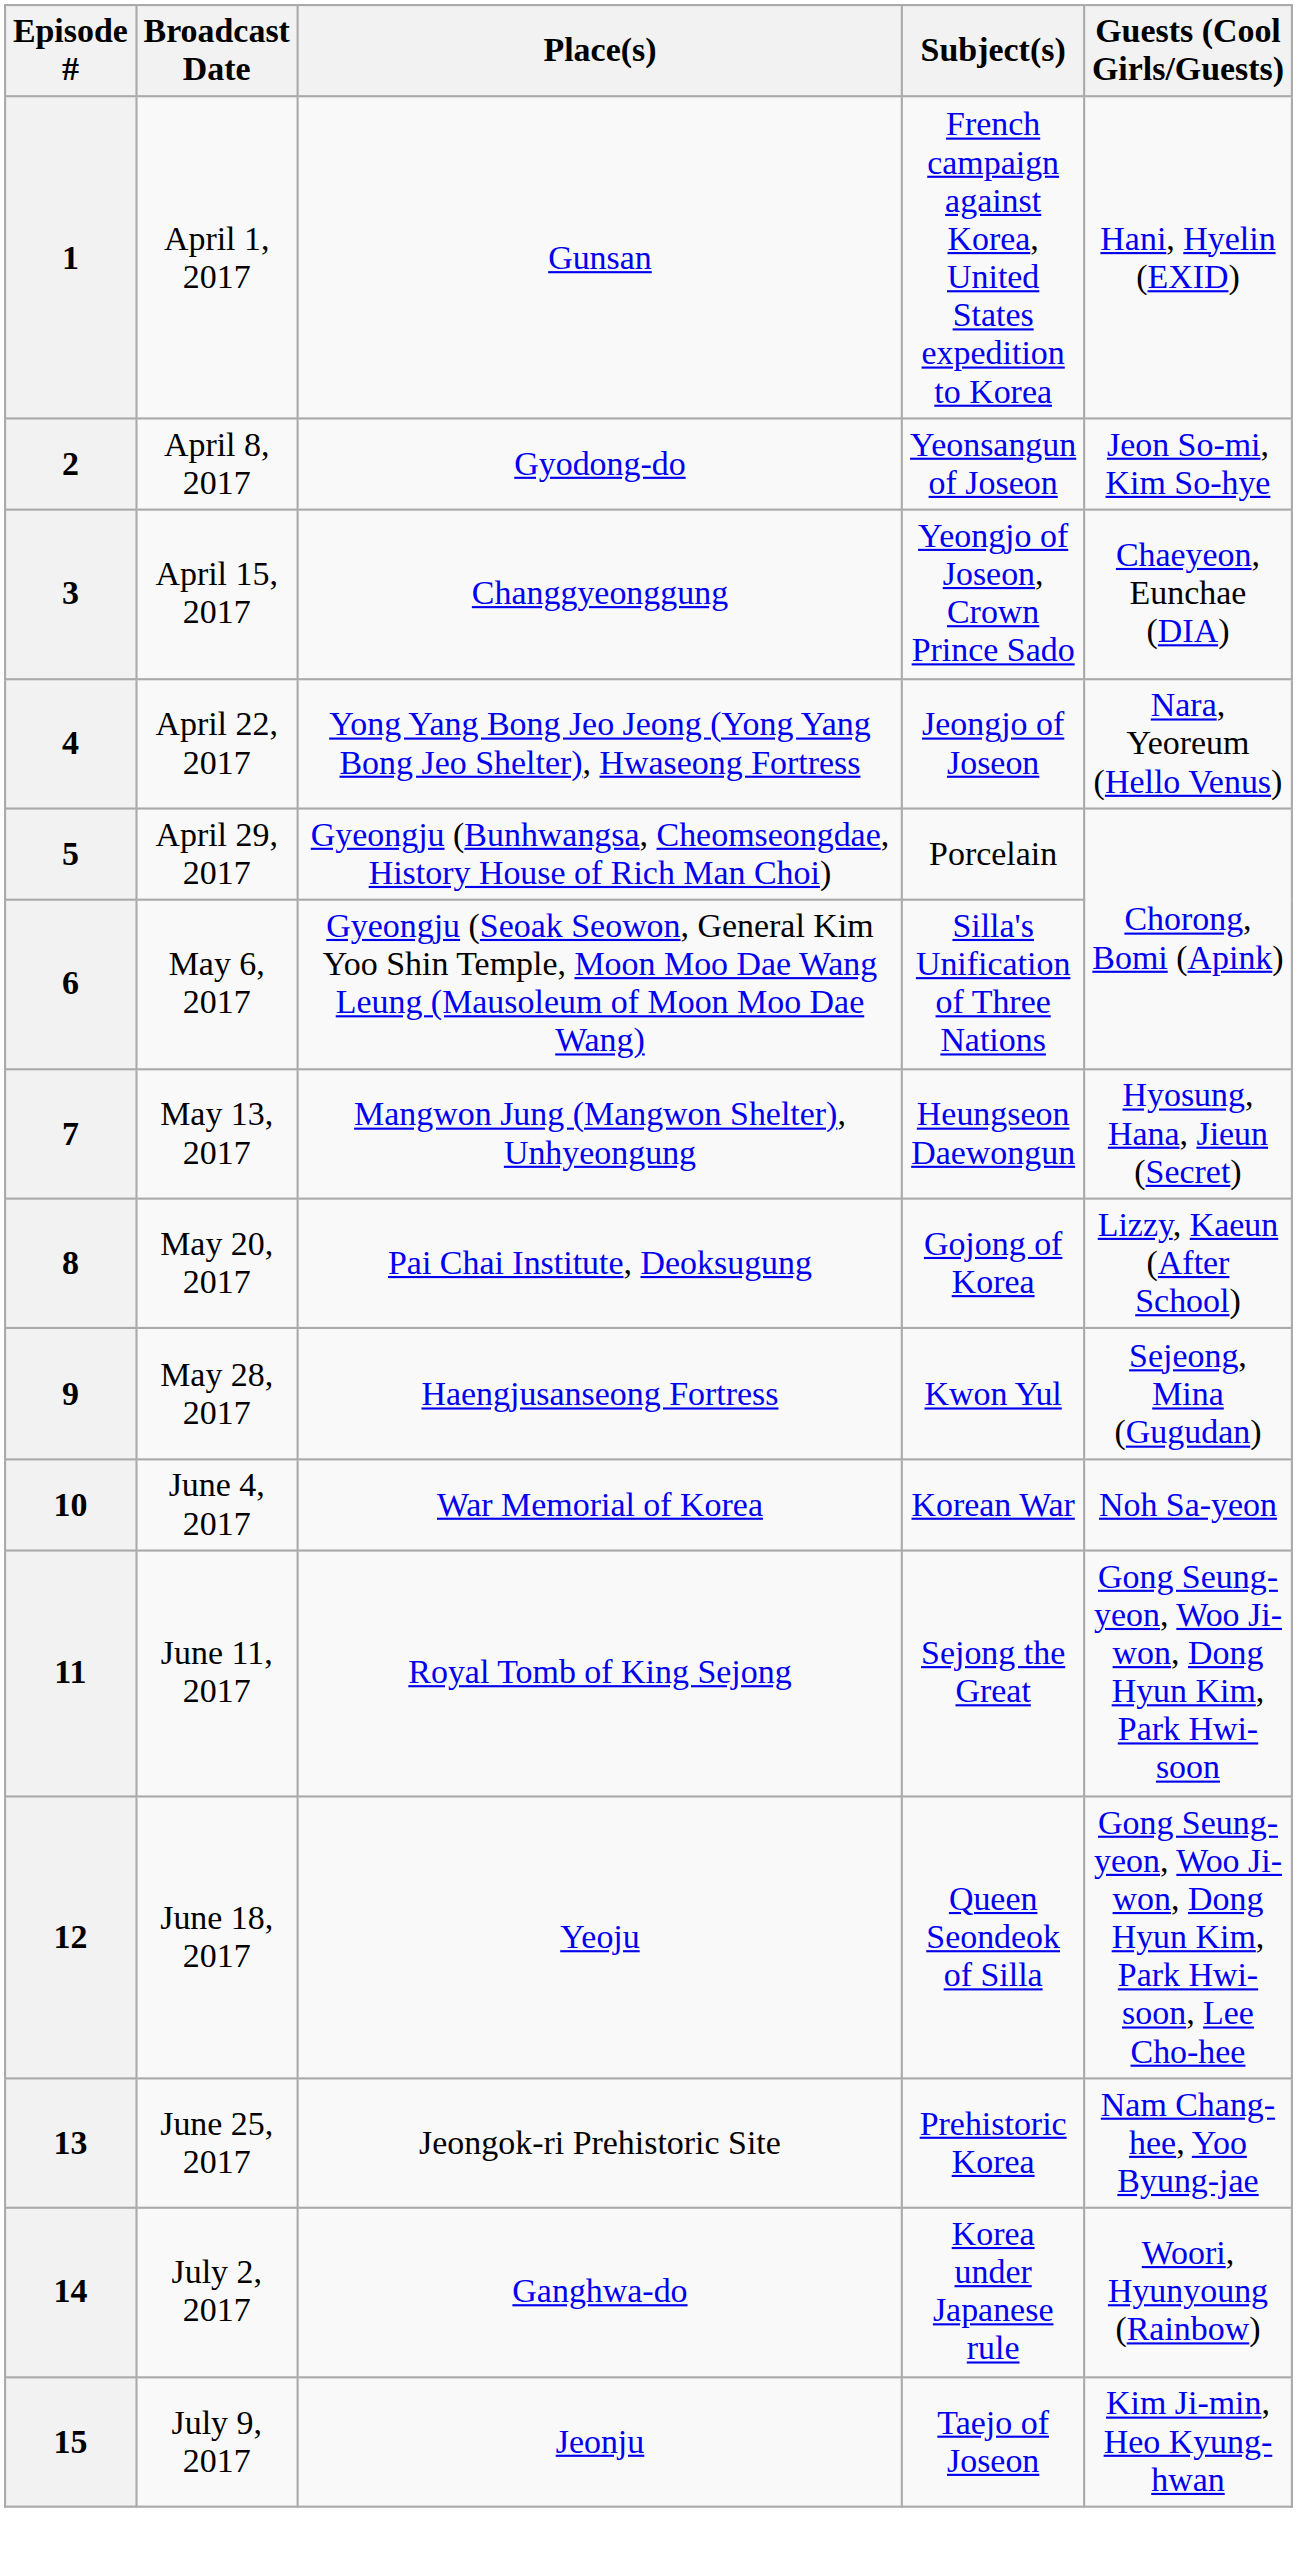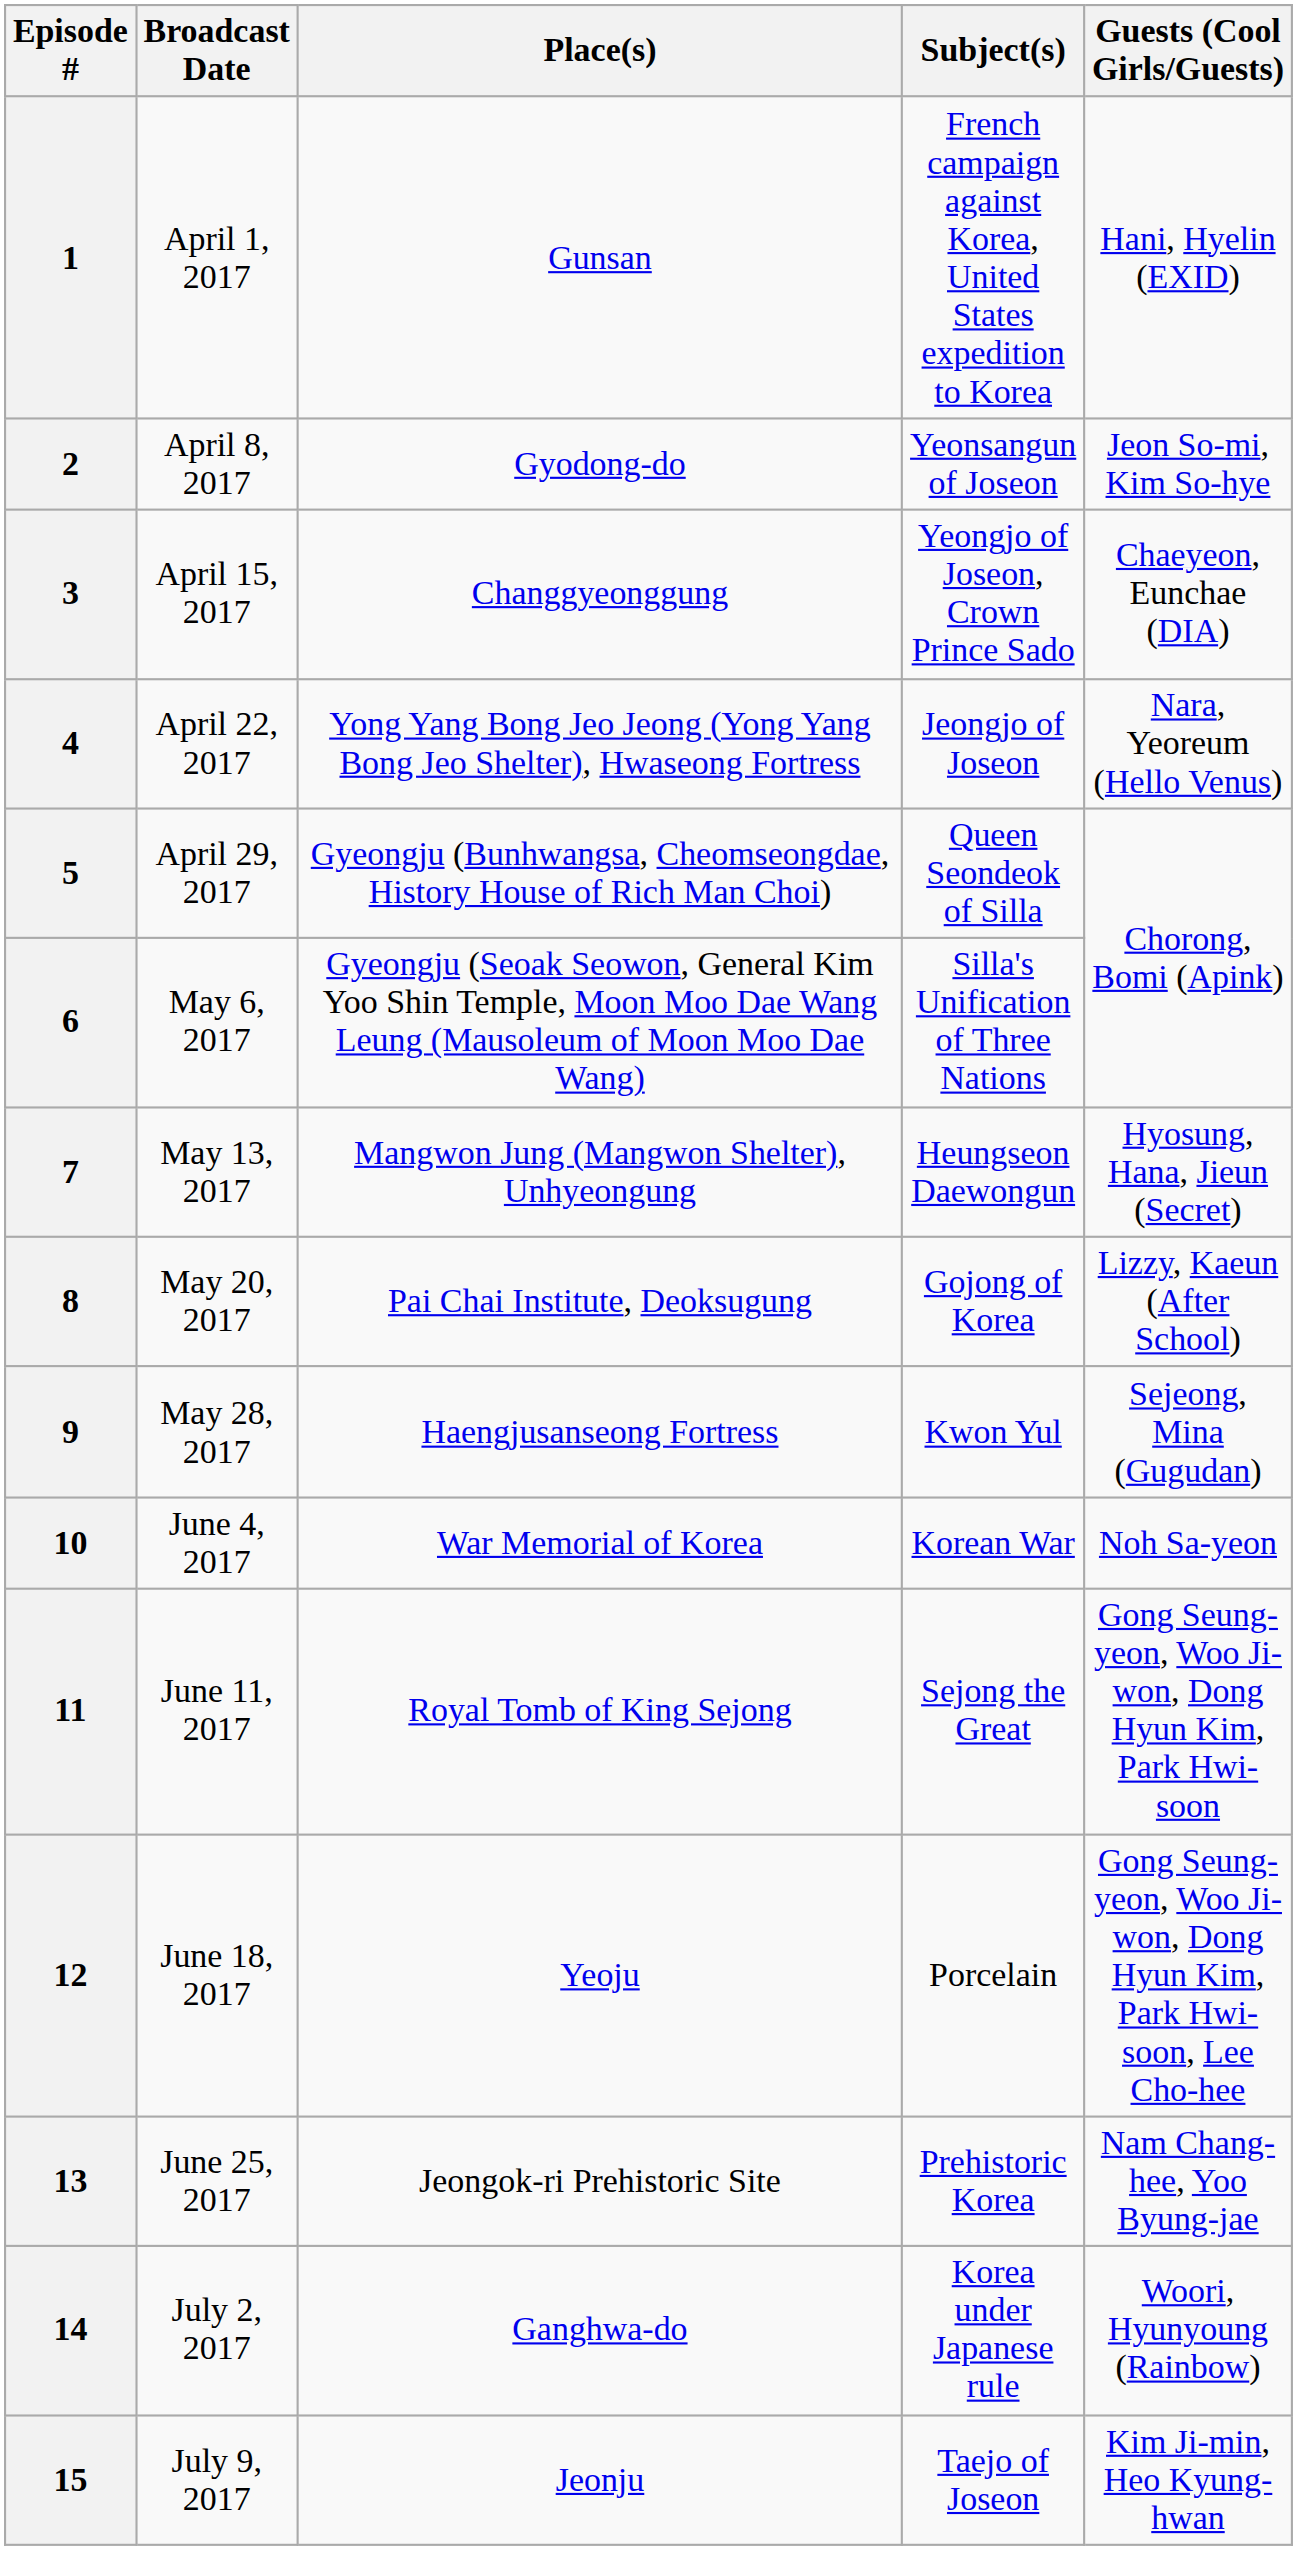(993, 853) Porcelain -> (993, 872) Queen Seondeok of Silla
(993, 1936) Queen Seondeok of Silla -> (993, 1974) Porcelain
